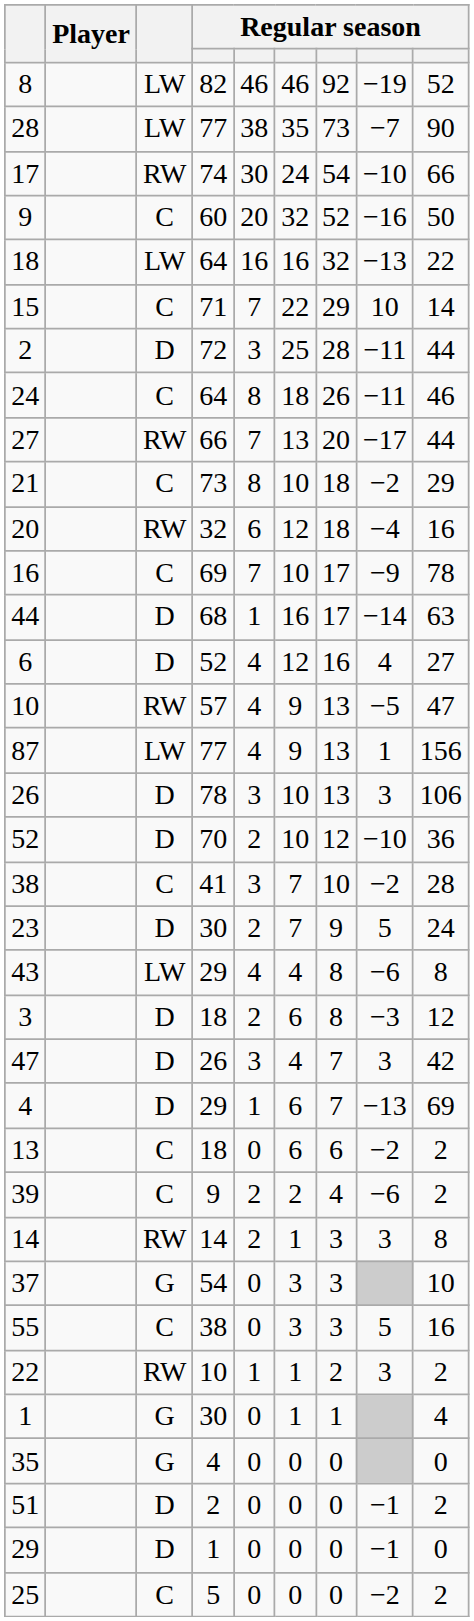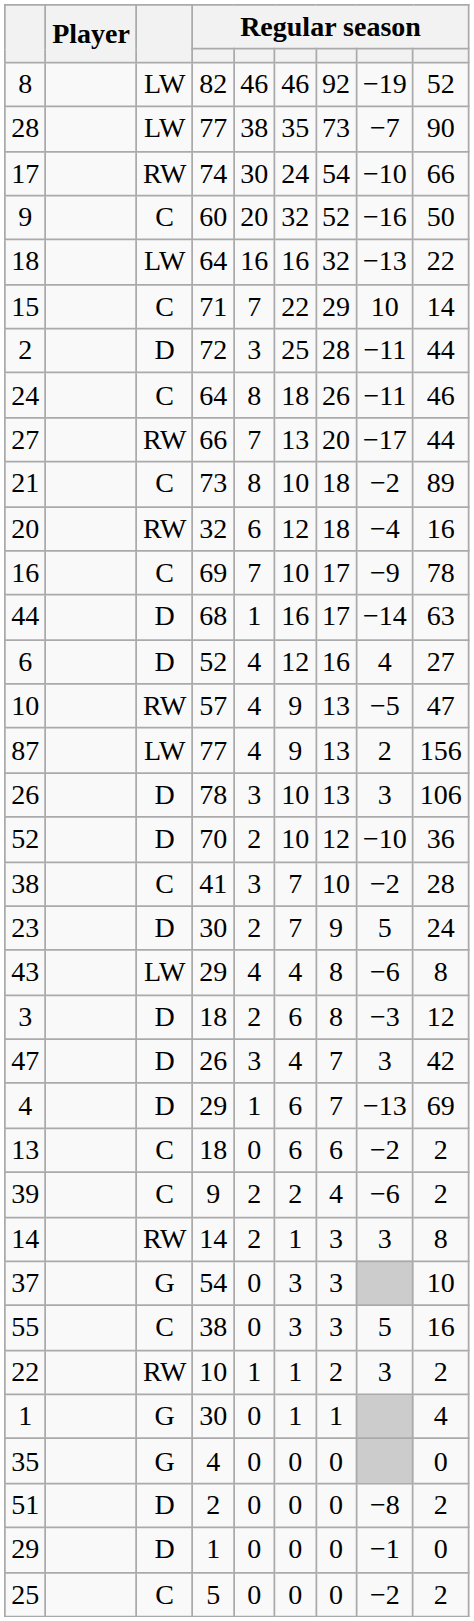(441, 483) 29 -> (441, 483) 89
(385, 750) 1 -> (385, 750) 2
(385, 1505) −1 -> (385, 1505) −8
